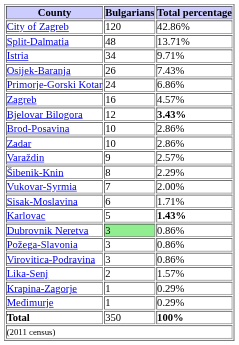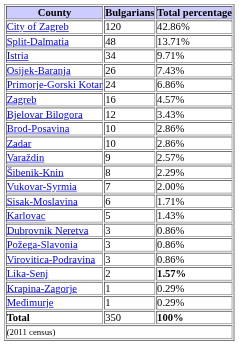(172, 114) bold -> (171, 114) normal
(172, 216) bold -> (171, 216) normal
(108, 230) lightgreen background -> (108, 230) no background
(171, 274) normal -> (172, 274) bold
